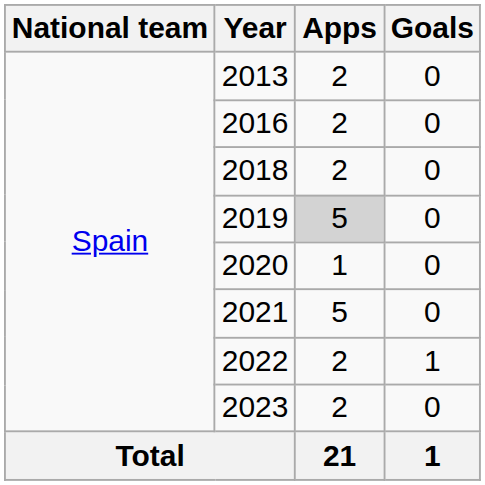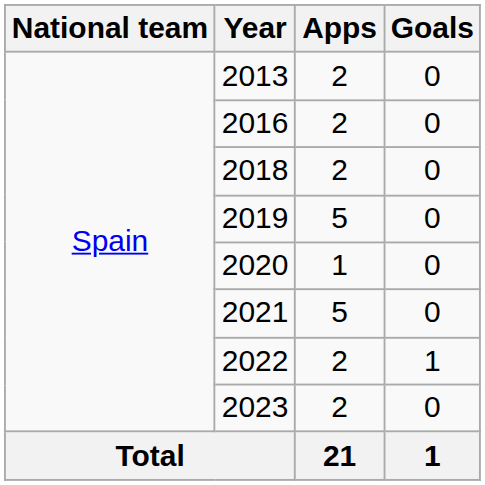(340, 218) lightgrey background -> (340, 218) no background
